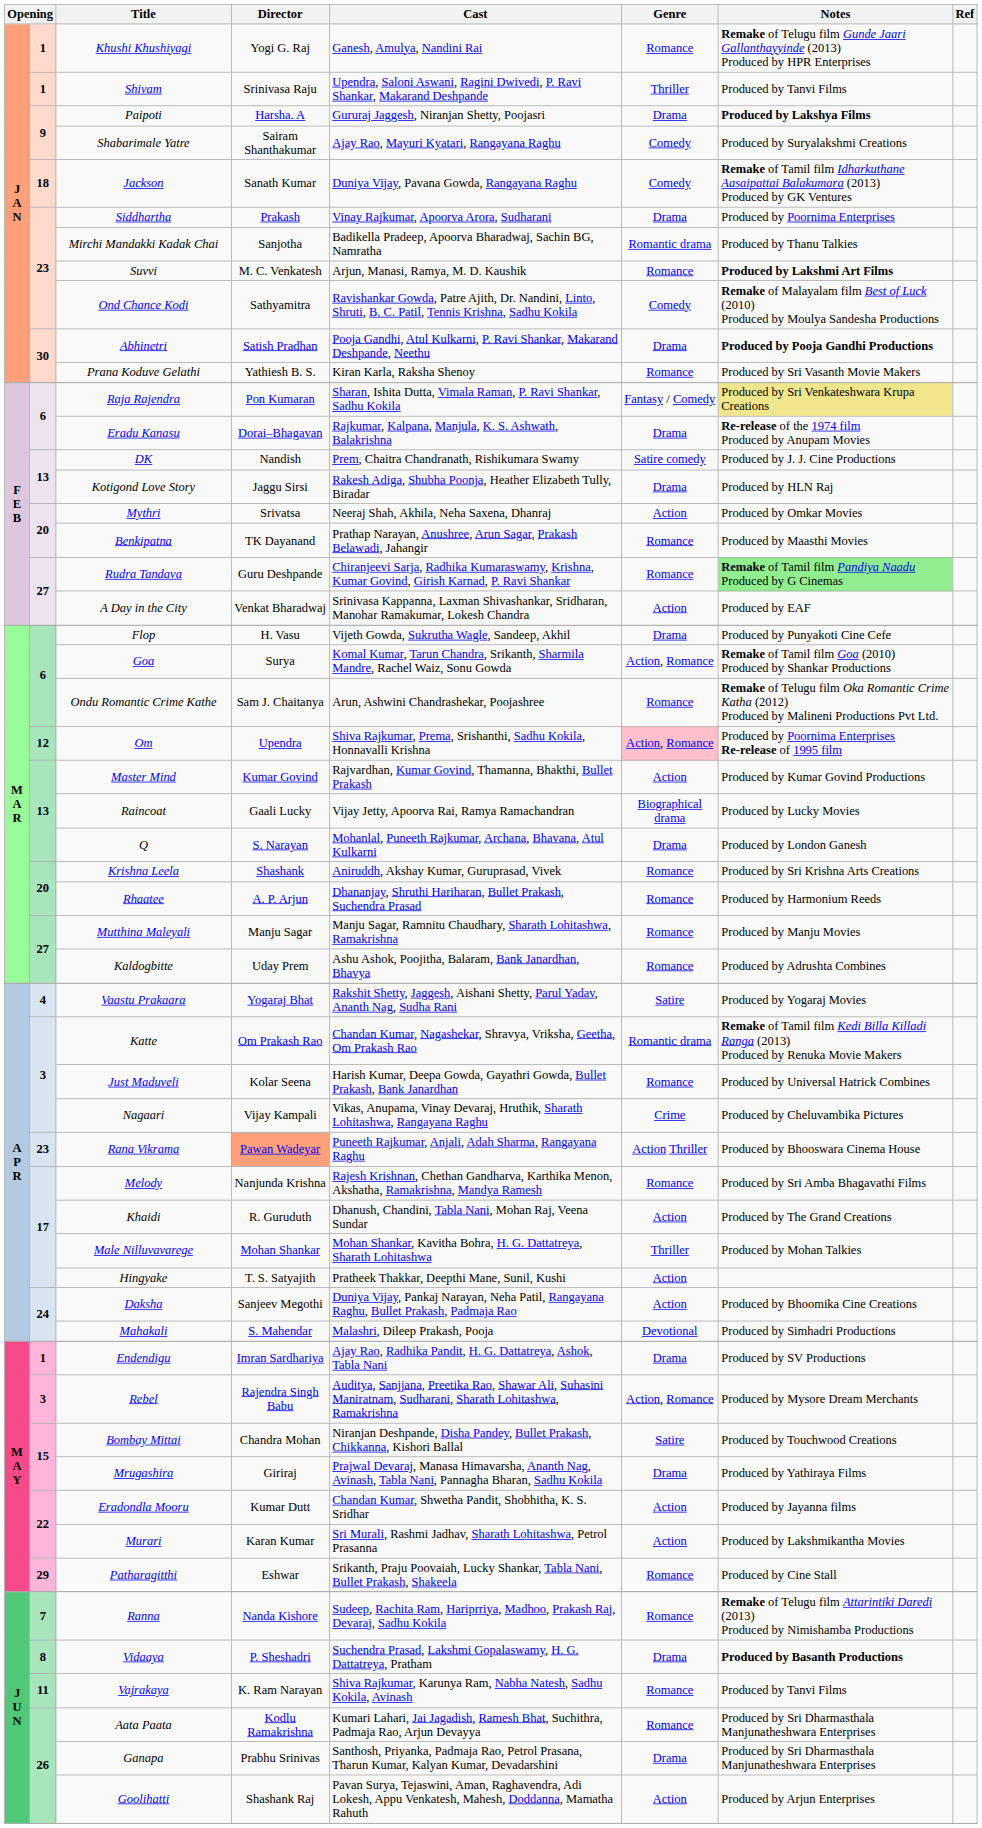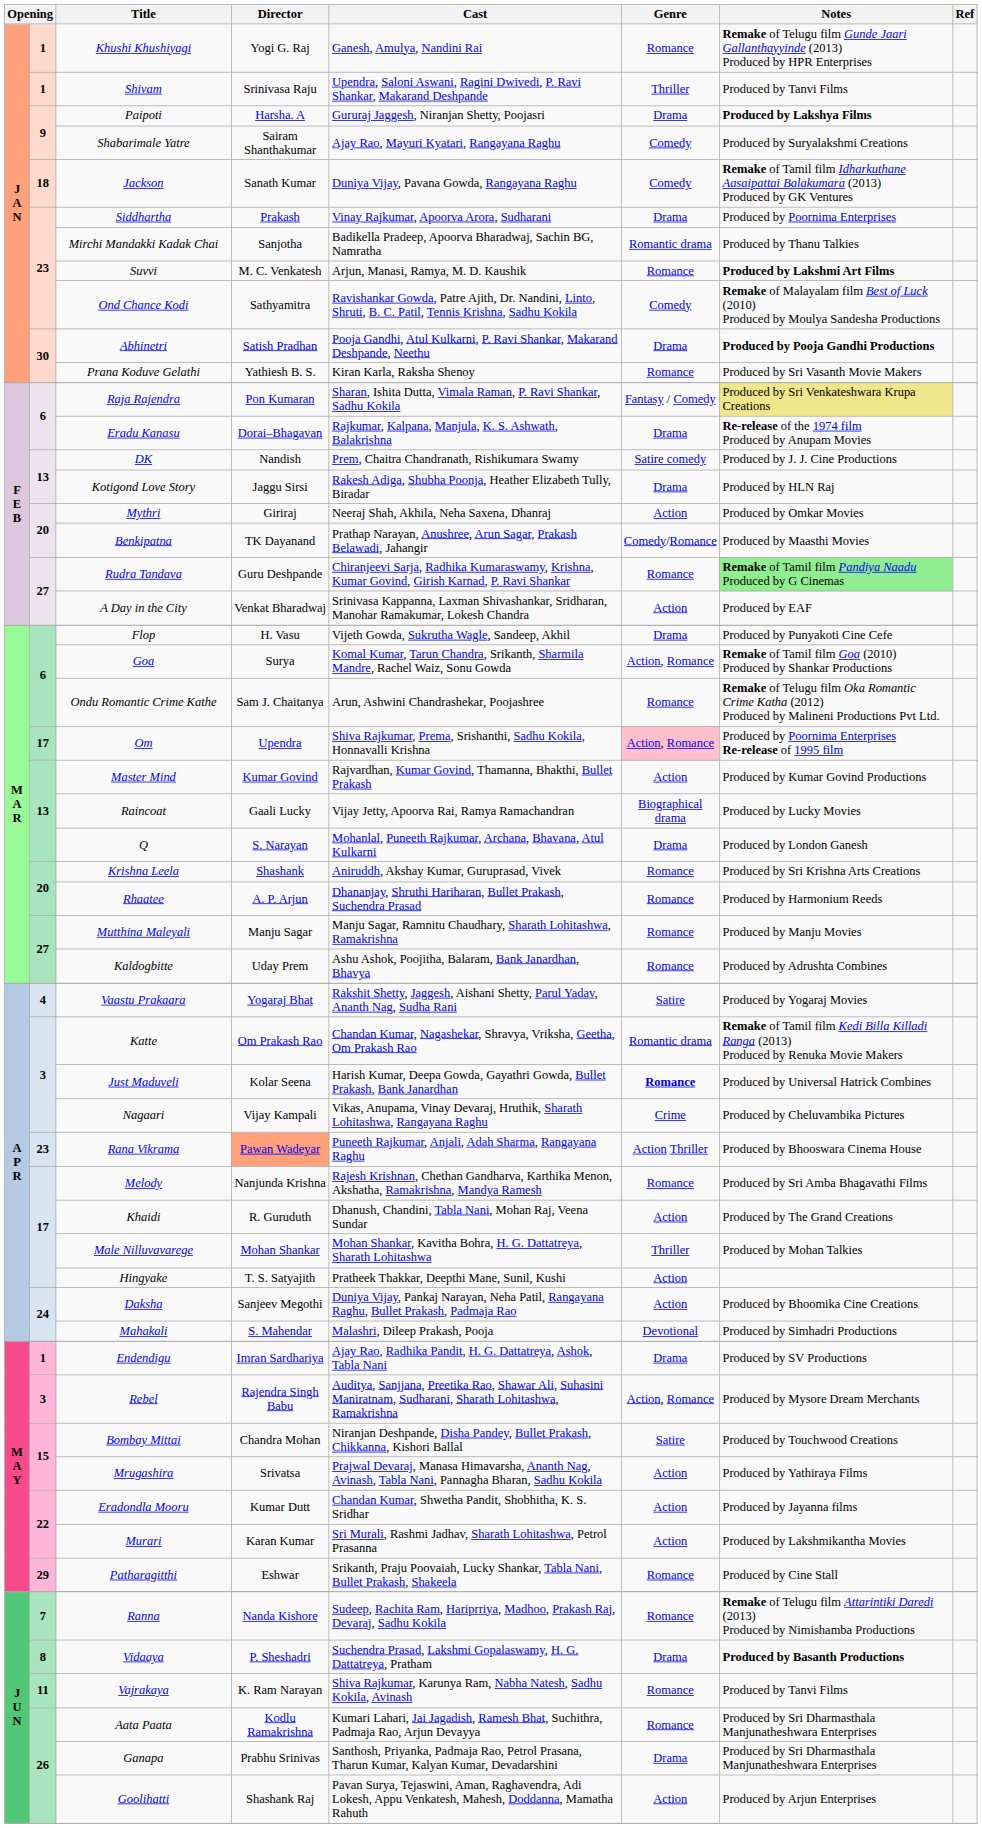(280, 513) Srivatsa -> (280, 513) Giriraj
(670, 540) Romance -> (670, 540) Comedy/Romance
(43, 743) 12 -> (43, 743) 17
(670, 1081) normal -> (670, 1081) bold
(280, 1473) Giriraj -> (280, 1473) Srivatsa
(670, 1473) Drama -> (670, 1473) Action
